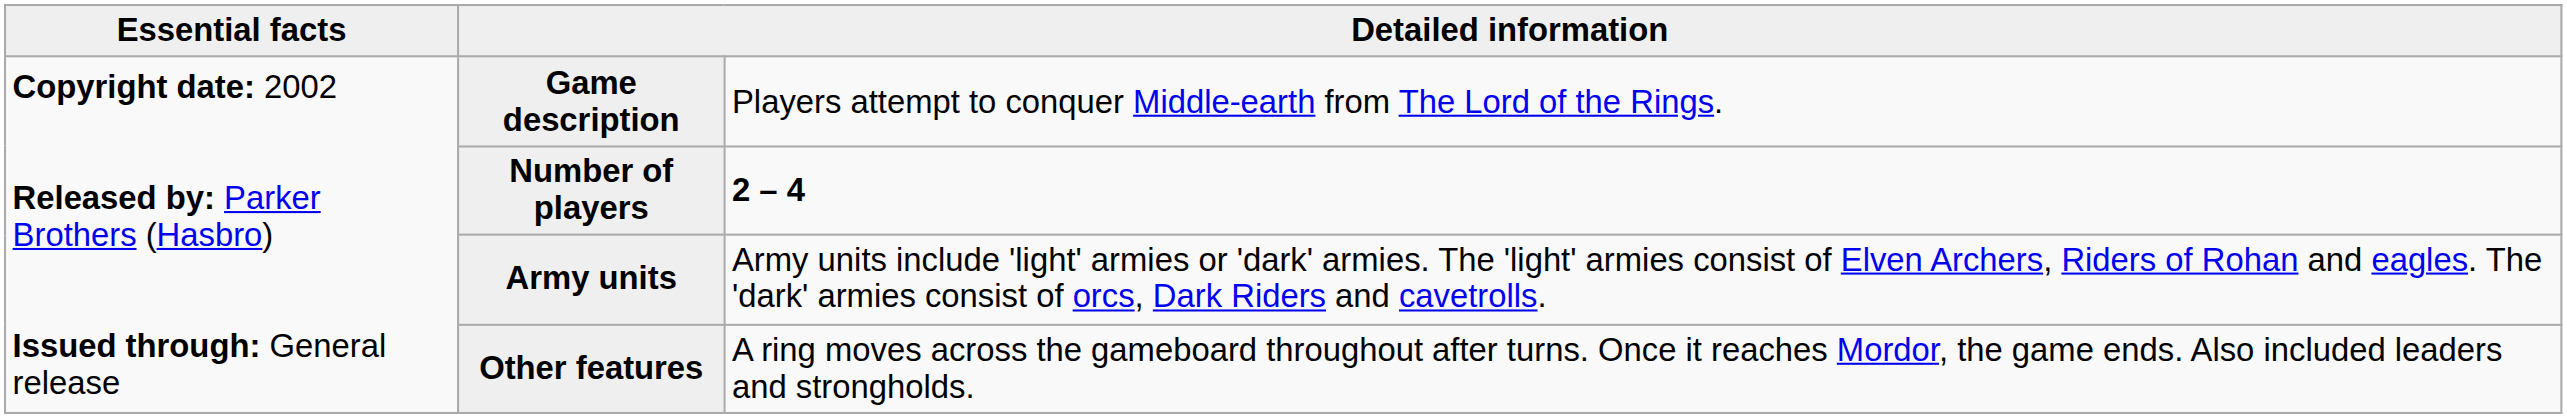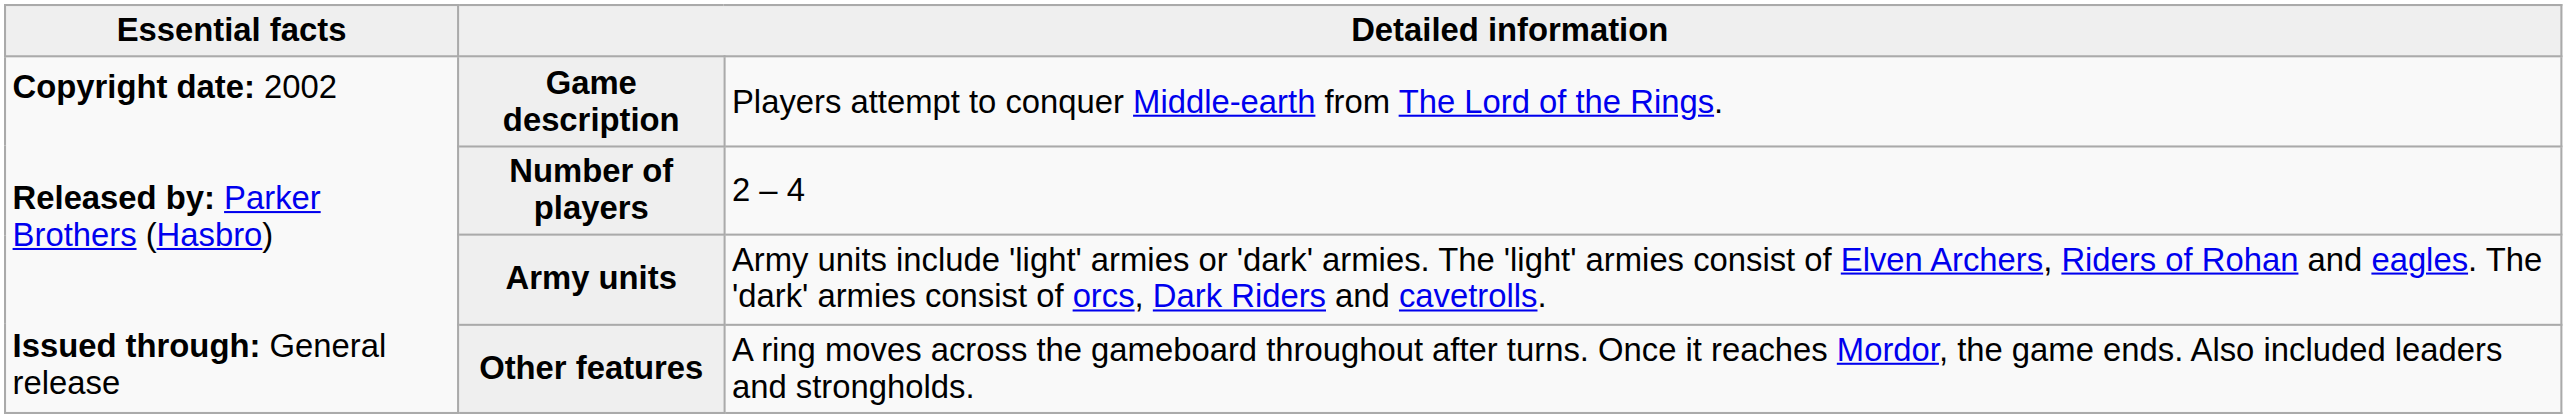(768, 189) bold -> (768, 189) normal
